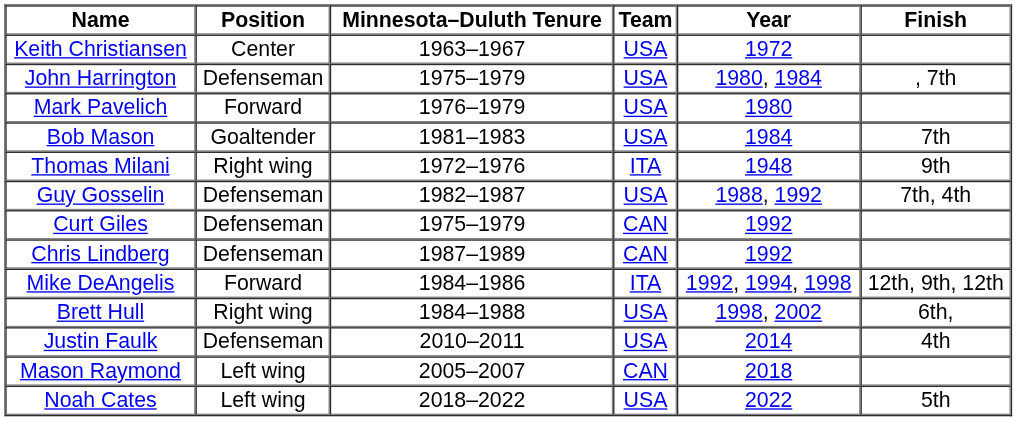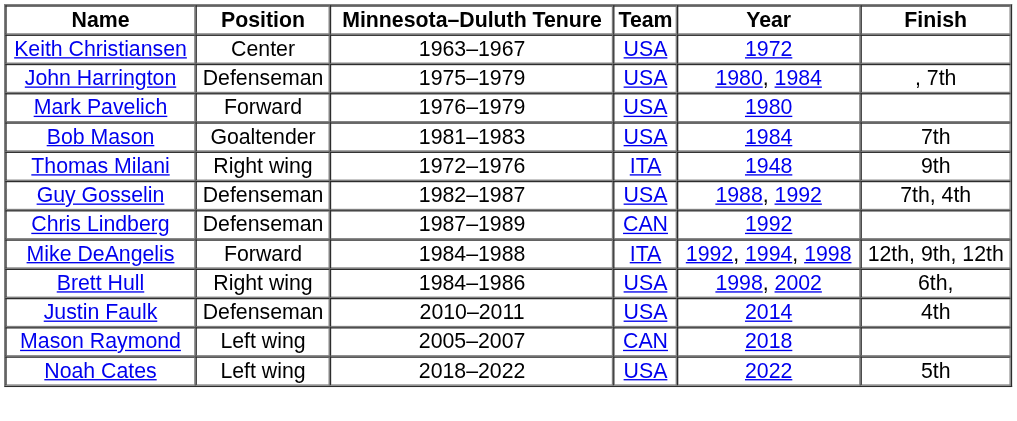- row: (101, 224)
(472, 283) 1984–1986 -> (472, 253) 1984–1988
(472, 312) 1984–1988 -> (472, 283) 1984–1986
